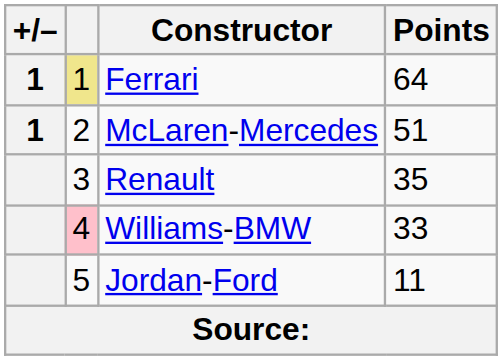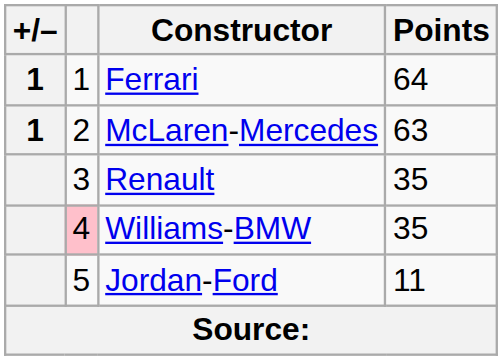(81, 80) khaki background -> (81, 80) no background
(411, 130) 51 -> (411, 130) 63
(411, 230) 33 -> (411, 230) 35
